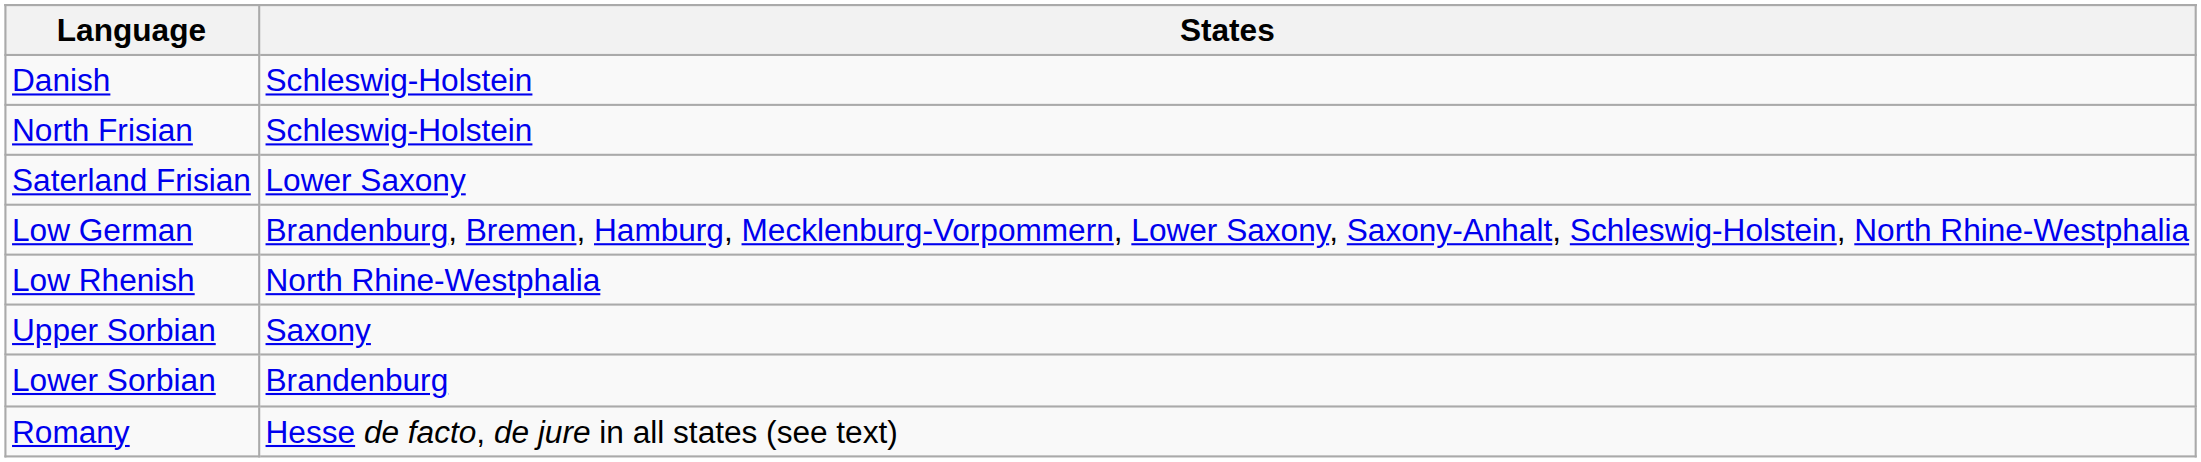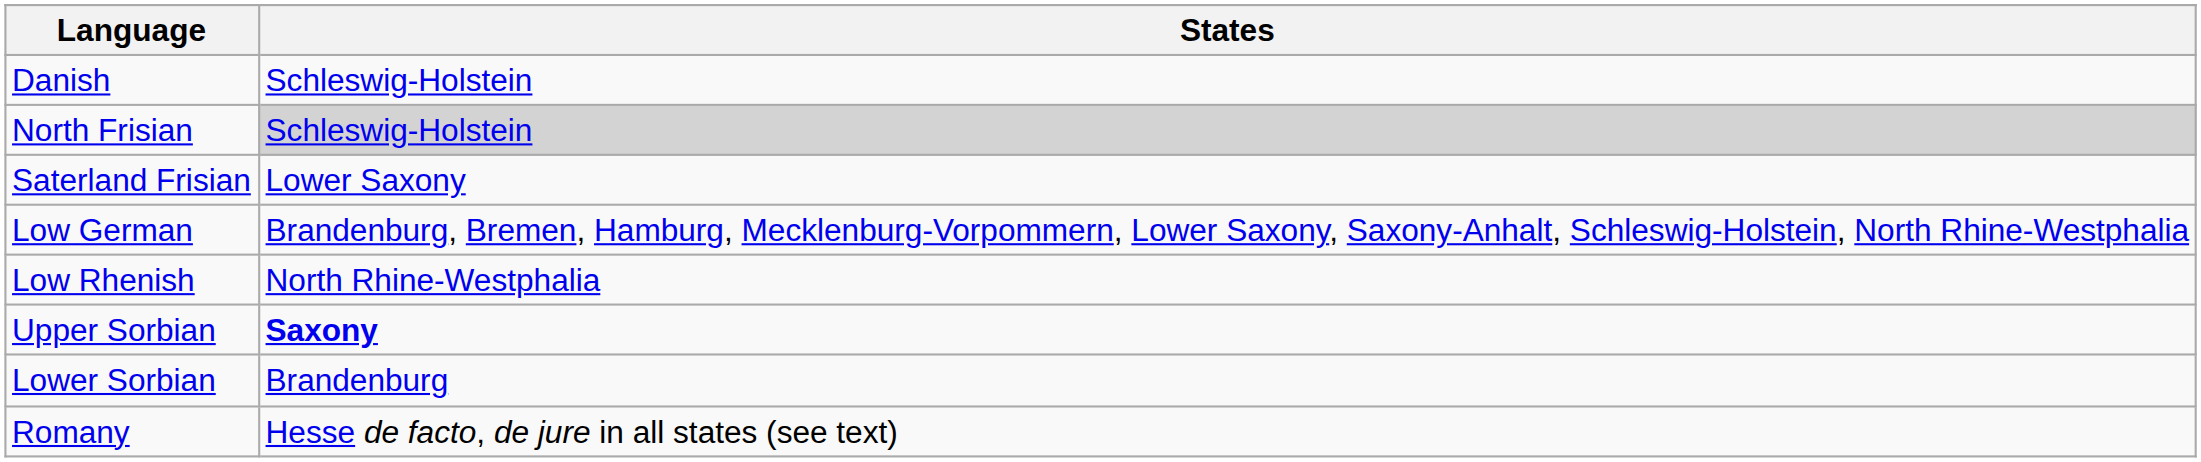(399, 130) no background -> (399, 130) lightgrey background
(318, 330) normal -> (322, 330) bold
